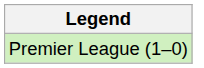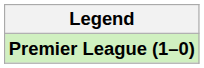(98, 48) normal -> (102, 48) bold
